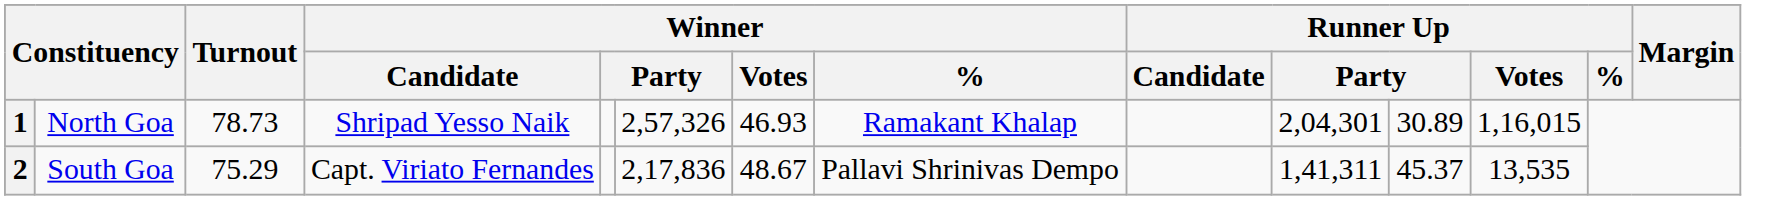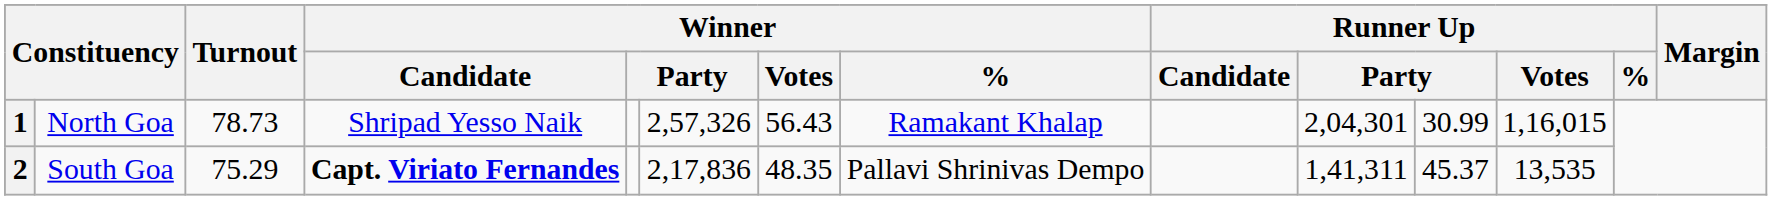(773, 122) 46.93 -> (799, 122) 56.43
(1430, 122) 30.89 -> (1455, 122) 30.99
(452, 169) normal -> (465, 169) bold
(773, 169) 48.67 -> (799, 169) 48.35
